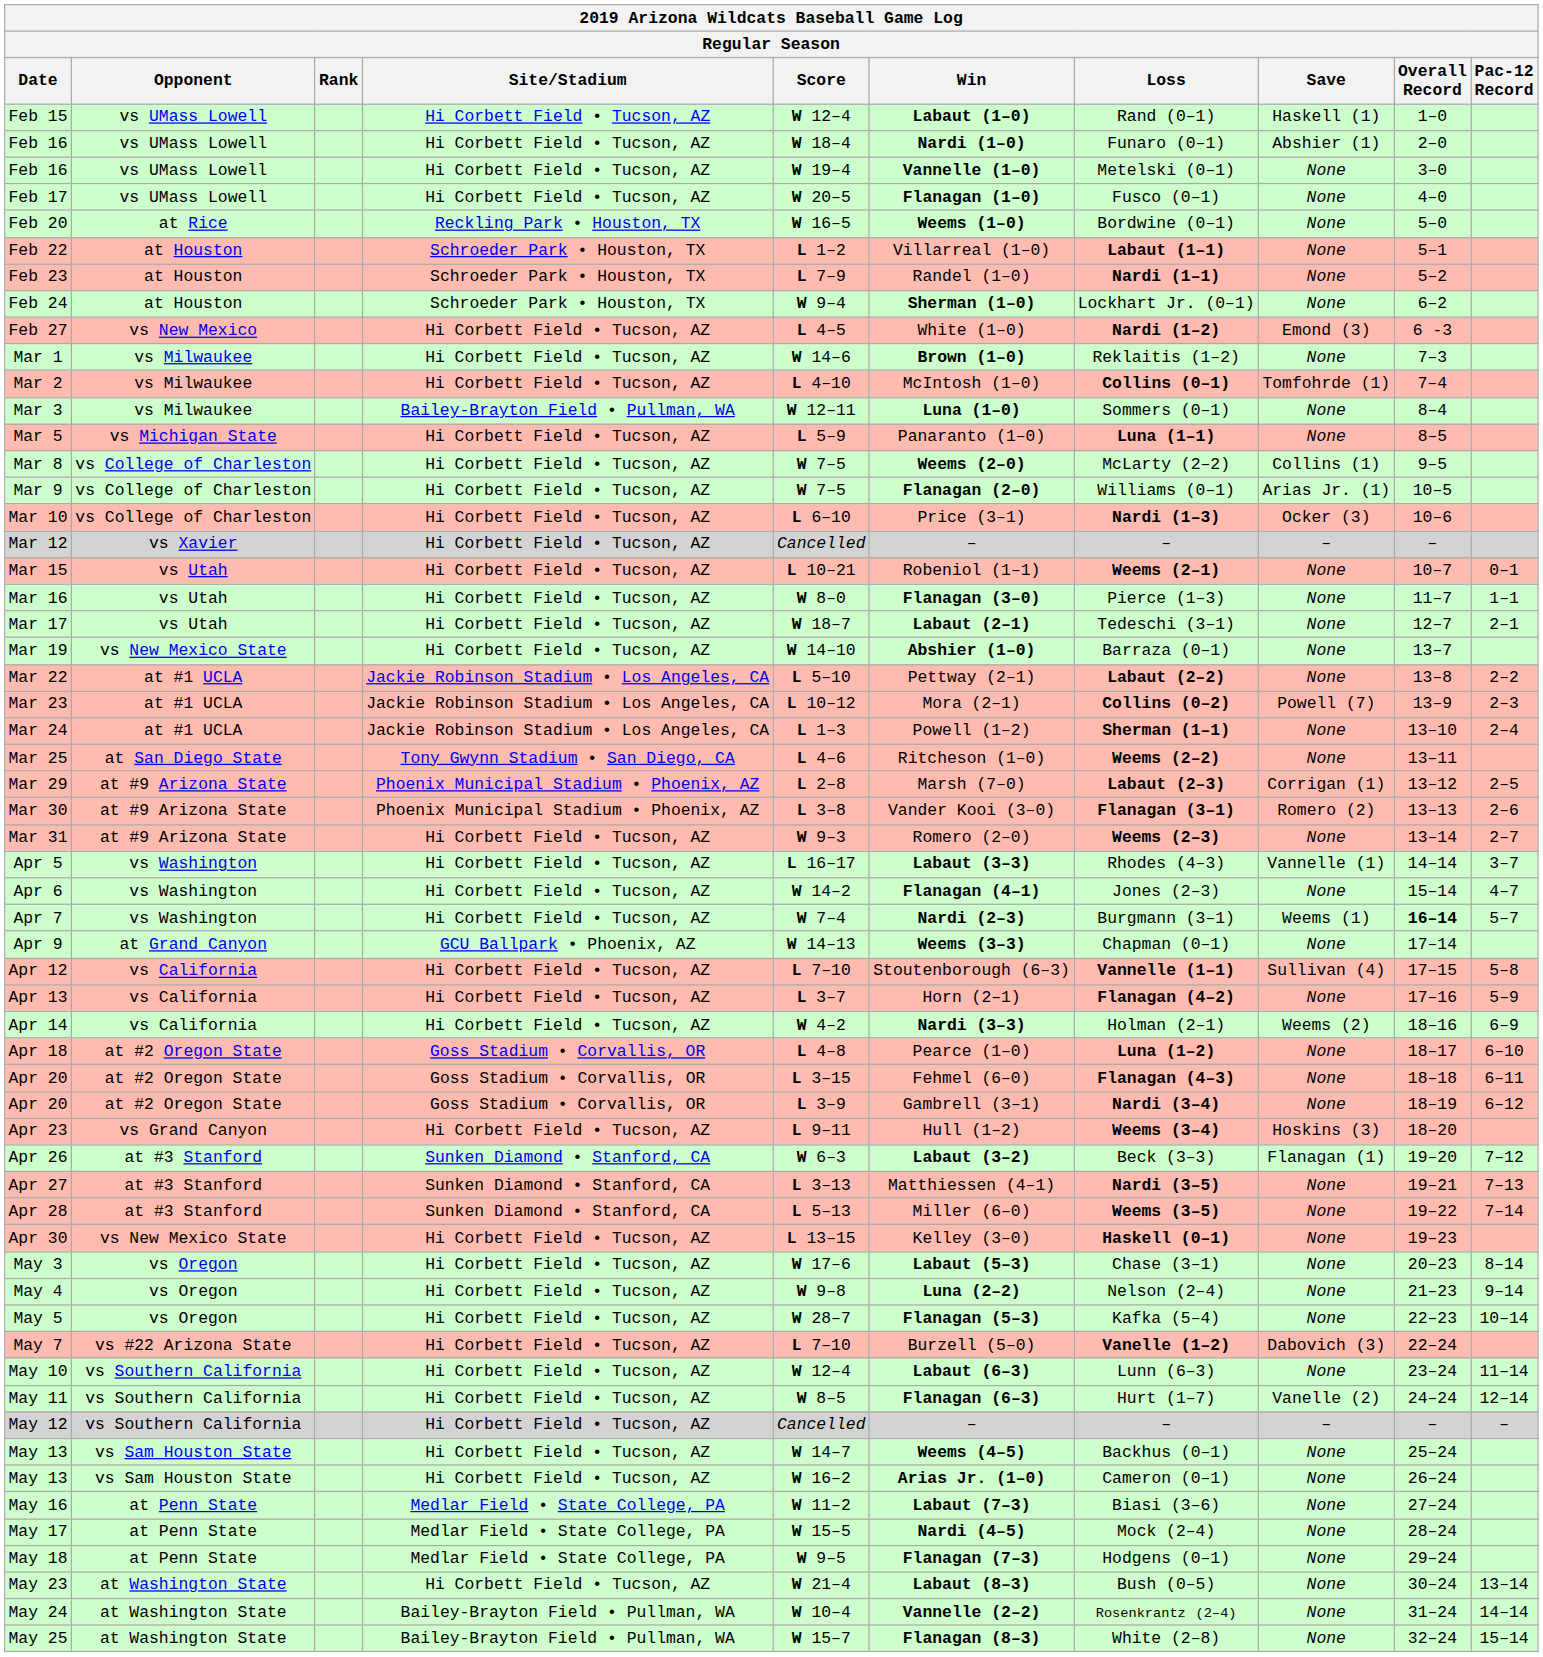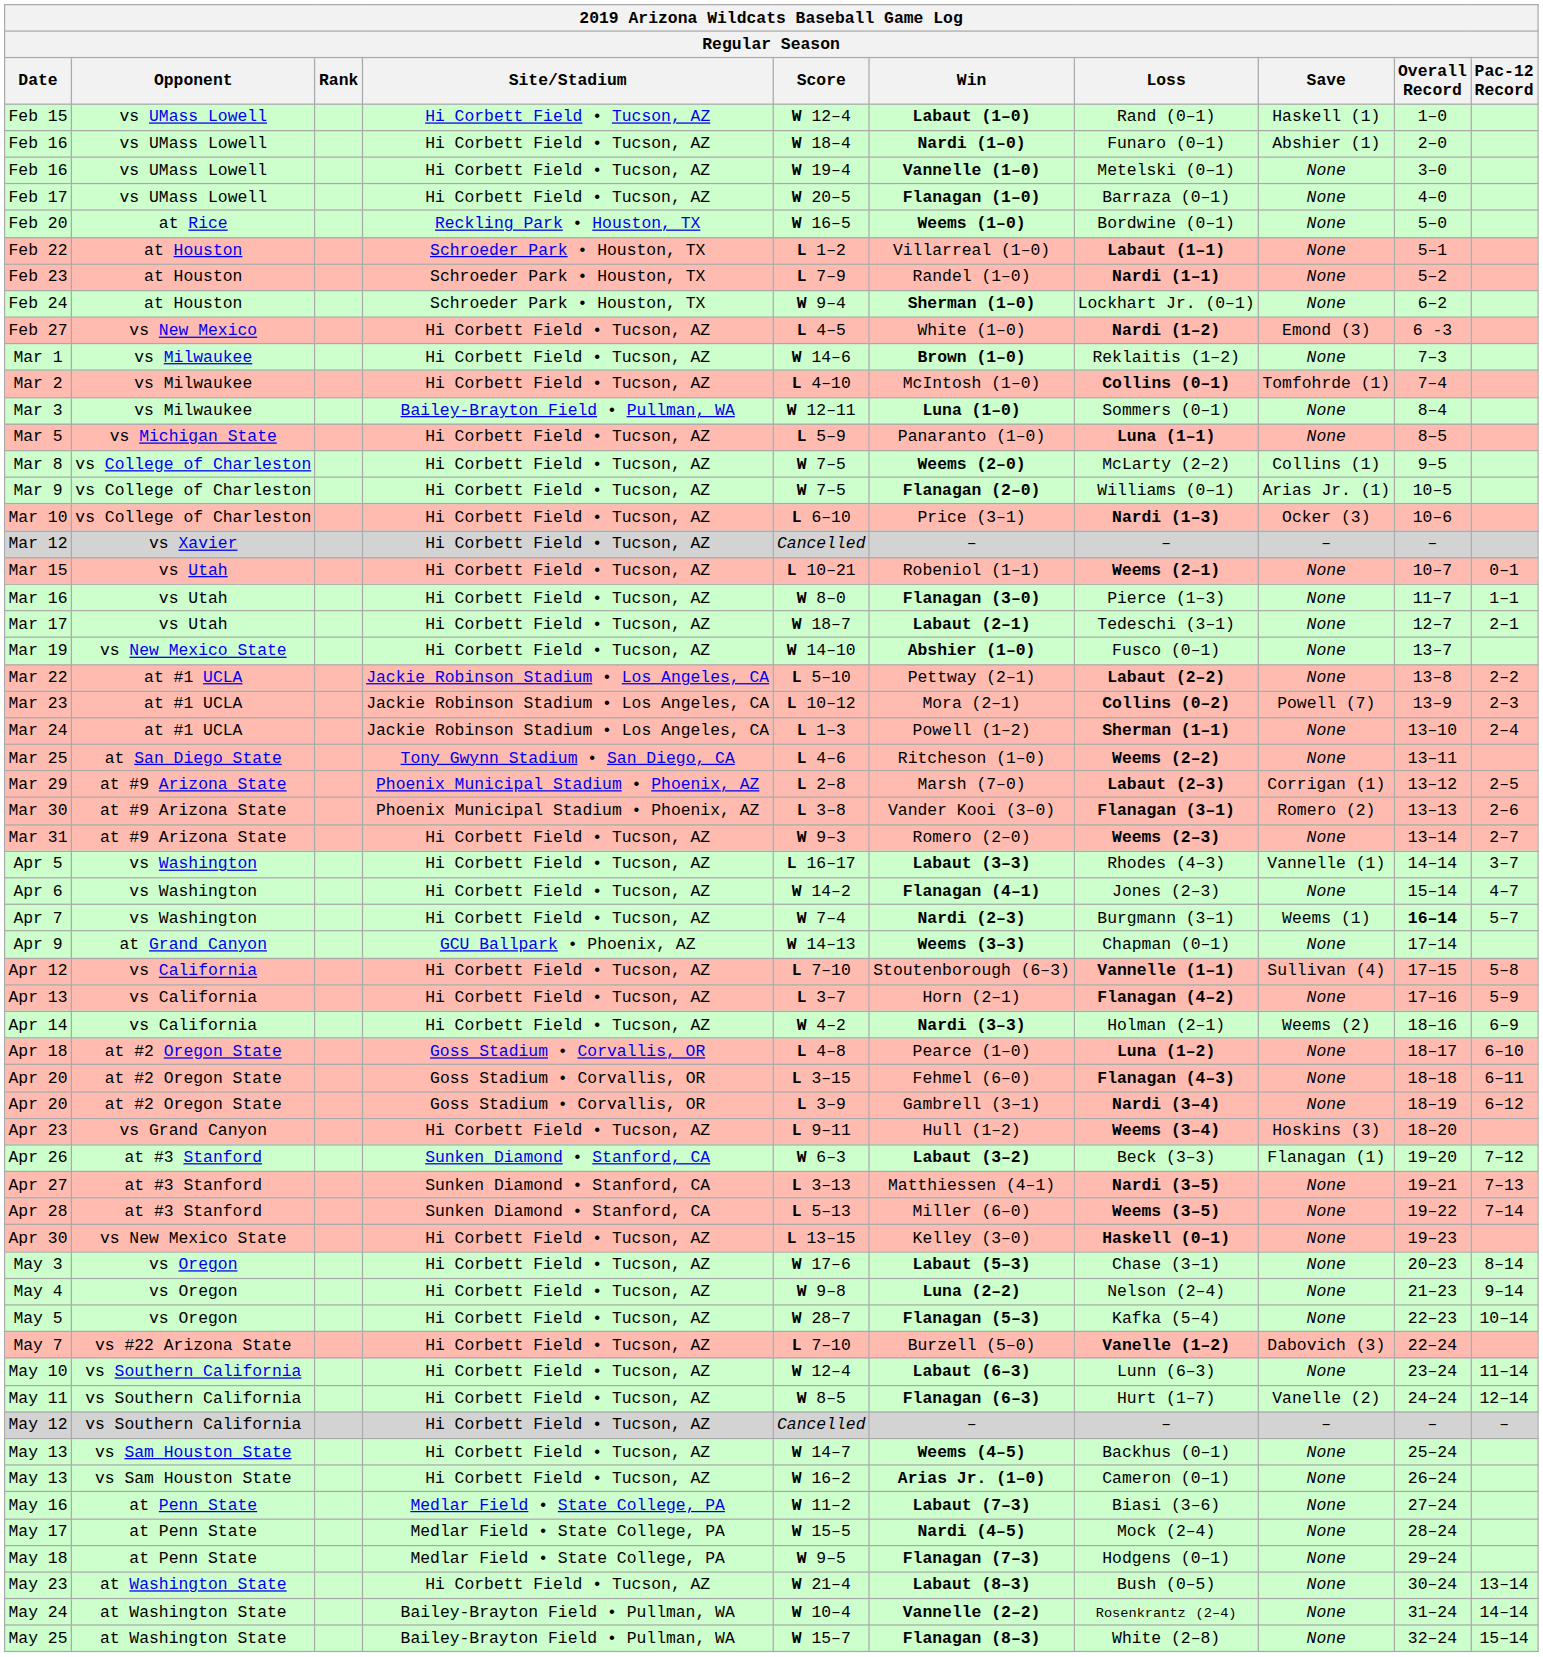(1166, 197) Fusco (0–1) -> (1166, 197) Barraza (0–1)
(1166, 651) Barraza (0–1) -> (1166, 651) Fusco (0–1)
